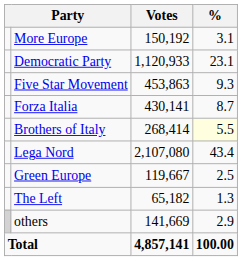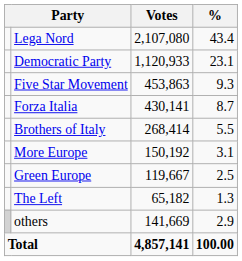rows swapped: (44, 152) <-> (51, 38)
(225, 130) lightyellow background -> (225, 130) no background
